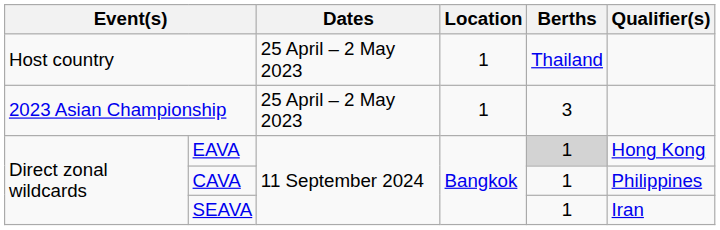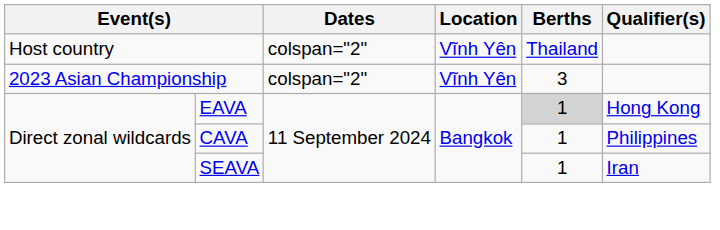(328, 59) 25 April – 2 May 2023 -> (317, 49) colspan="2"
(484, 59) 1 -> (478, 49) Vĩnh Yên
(328, 110) 25 April – 2 May 2023 -> (317, 78) colspan="2"
(484, 110) 1 -> (478, 78) Vĩnh Yên
